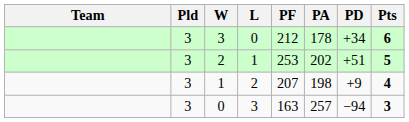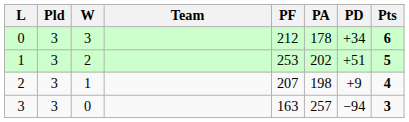columns swapped: (88, 15) <-> (254, 15)
